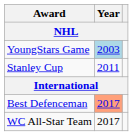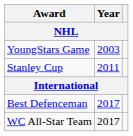(108, 49) lightblue background -> (108, 49) no background
(108, 103) lightsalmon background -> (108, 103) no background
